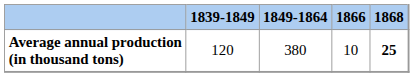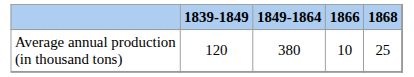(95, 50) bold -> (95, 50) normal
(389, 50) bold -> (383, 50) normal
